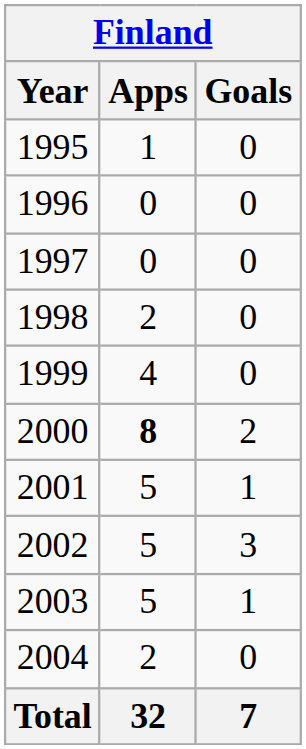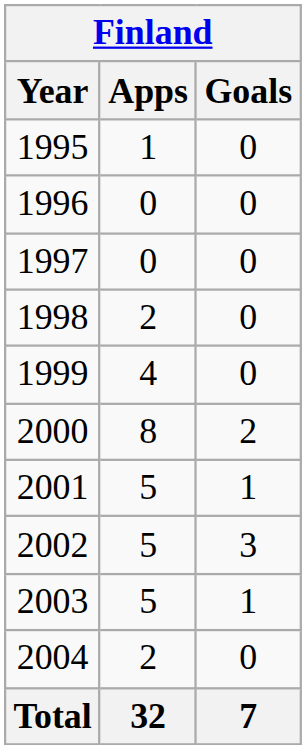(148, 430) bold -> (148, 430) normal
